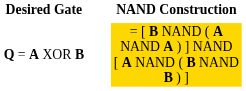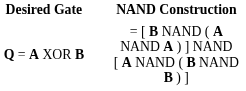(176, 54) gold background -> (176, 54) no background
